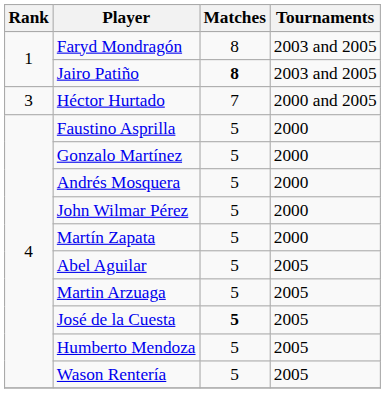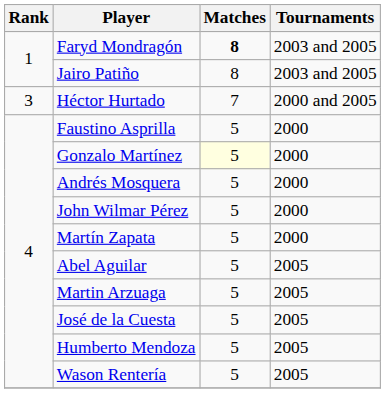(235, 45) normal -> (235, 45) bold
(235, 73) bold -> (235, 73) normal
(235, 155) no background -> (235, 155) lightyellow background
(235, 319) bold -> (235, 319) normal
